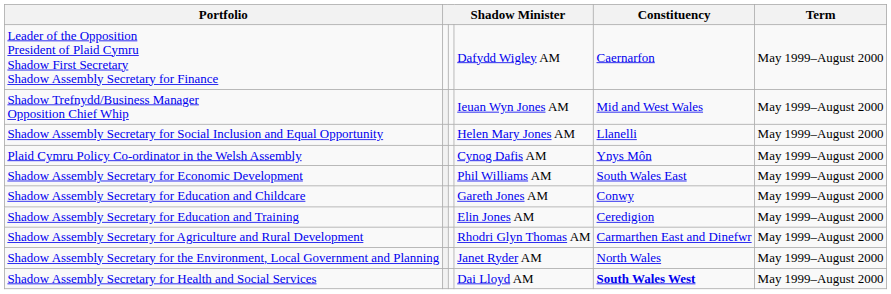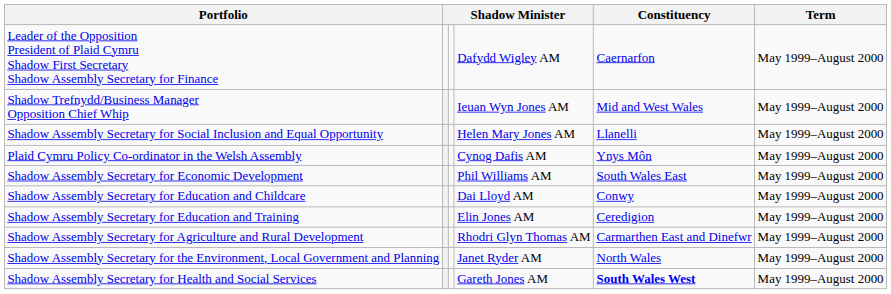(503, 196) Gareth Jones AM -> (495, 196) Dai Lloyd AM
(495, 278) Dai Lloyd AM -> (503, 278) Gareth Jones AM
